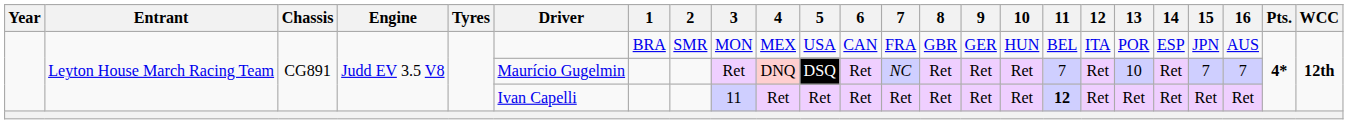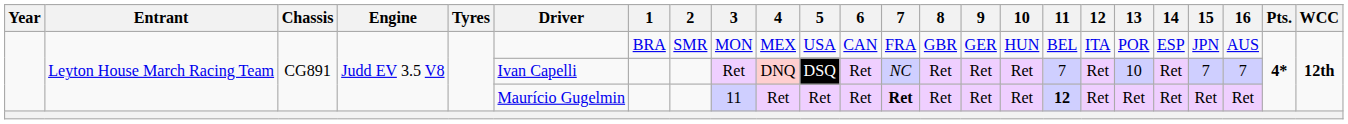(561, 71) Maurício Gugelmin -> (537, 71) Ivan Capelli
(537, 97) Ivan Capelli -> (561, 97) Maurício Gugelmin
(901, 97) normal -> (901, 97) bold
